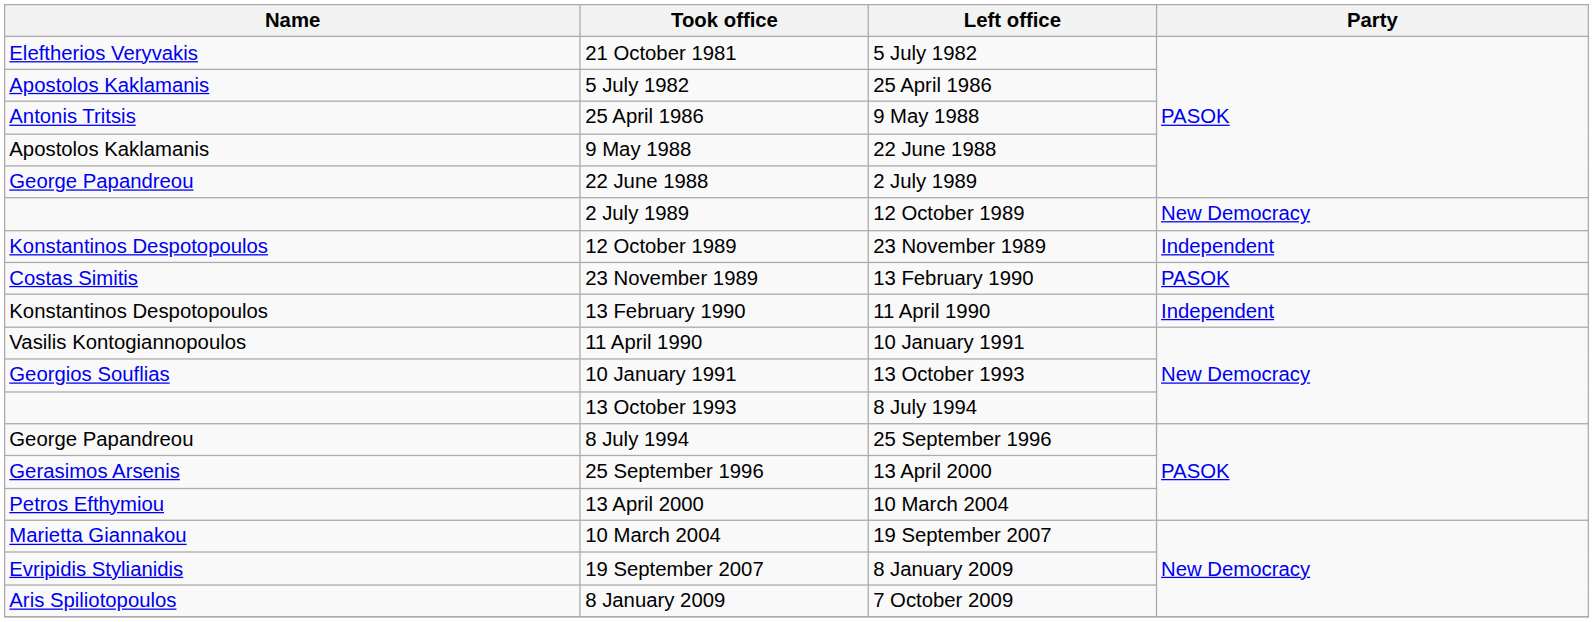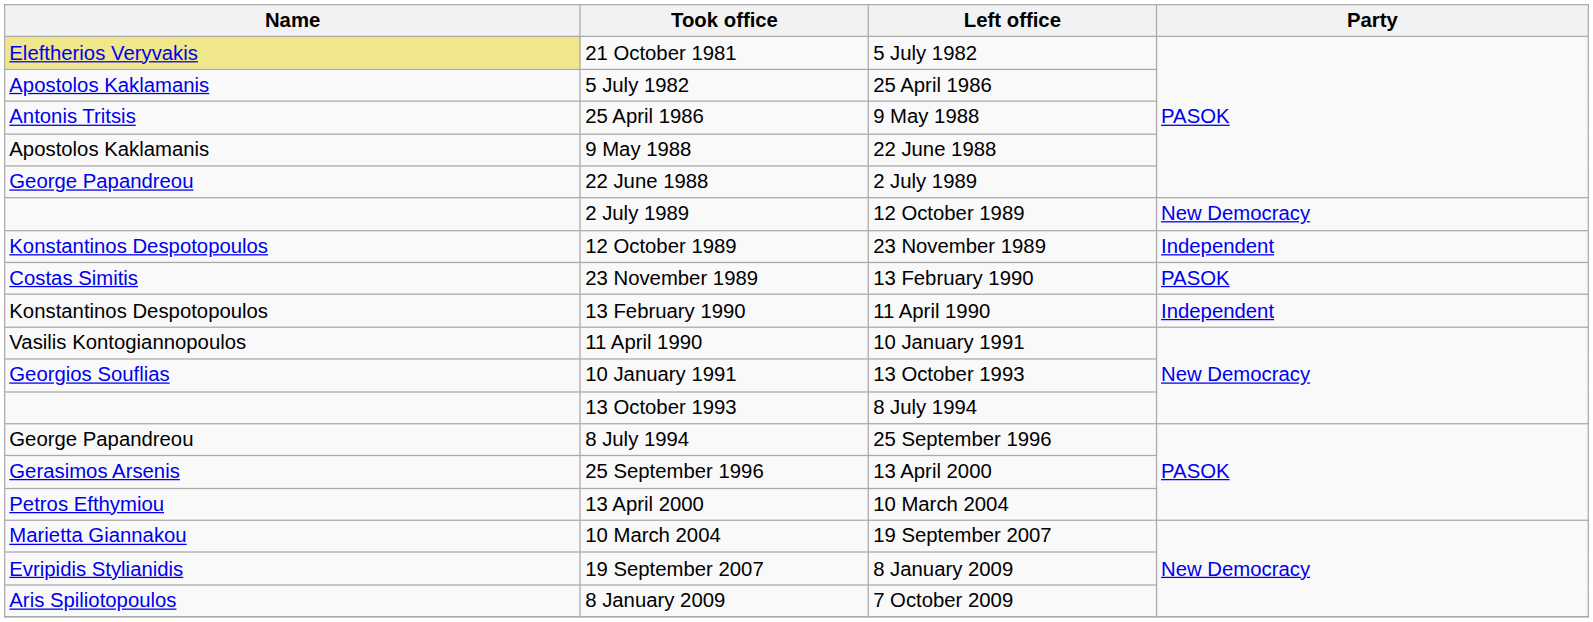(104, 52) no background -> (104, 52) khaki background
